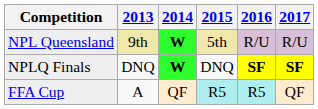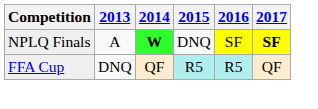- row: (61, 41)
(138, 66) DNQ -> (115, 41) A
(256, 66) bold -> (233, 41) normal
(138, 92) A -> (115, 66) DNQ
